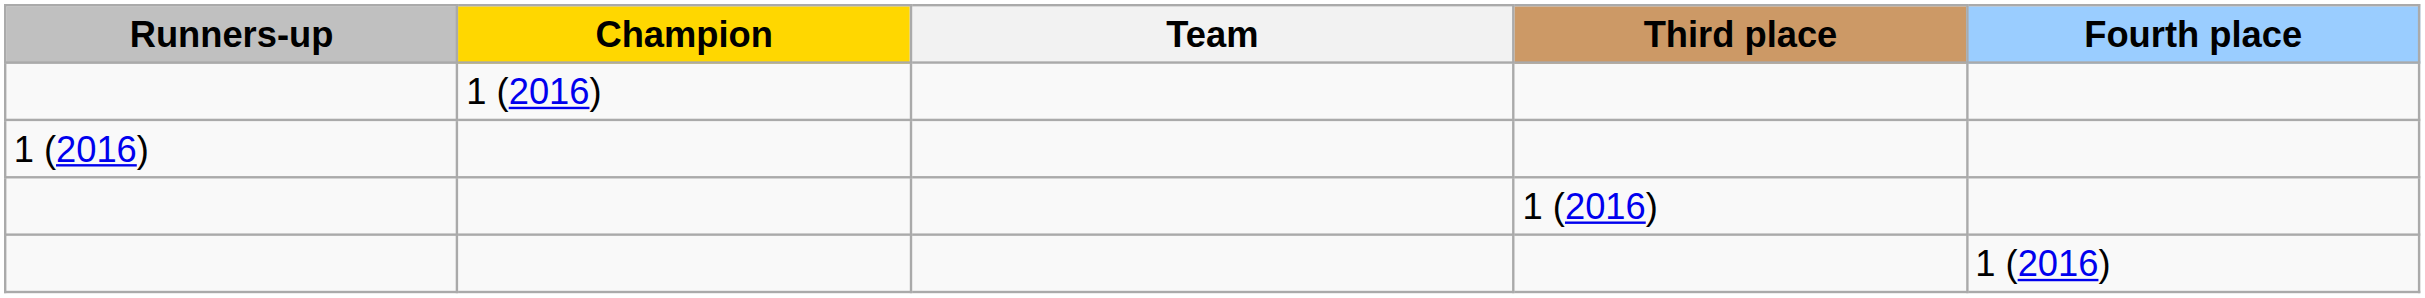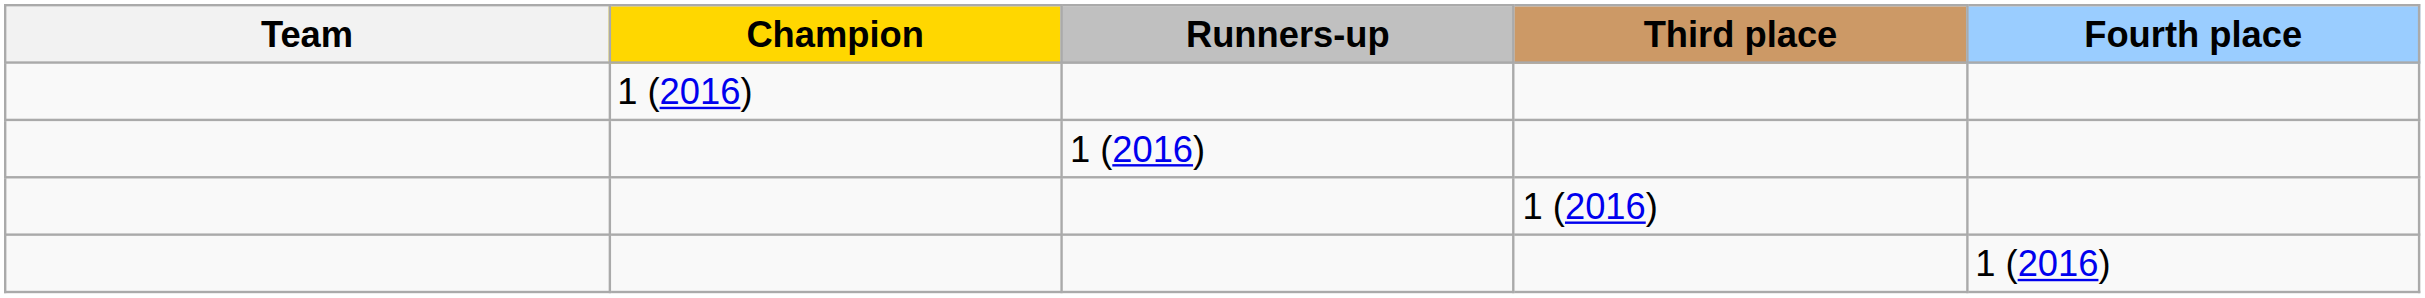columns swapped: (1212, 34) <-> (232, 34)
